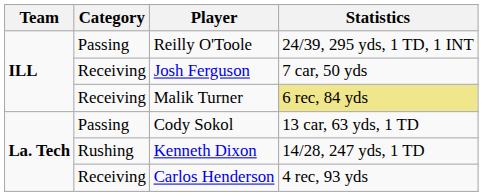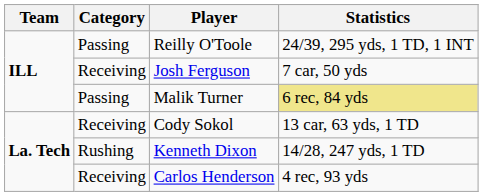(112, 97) Receiving -> (103, 97) Passing
(103, 124) Passing -> (112, 124) Receiving
